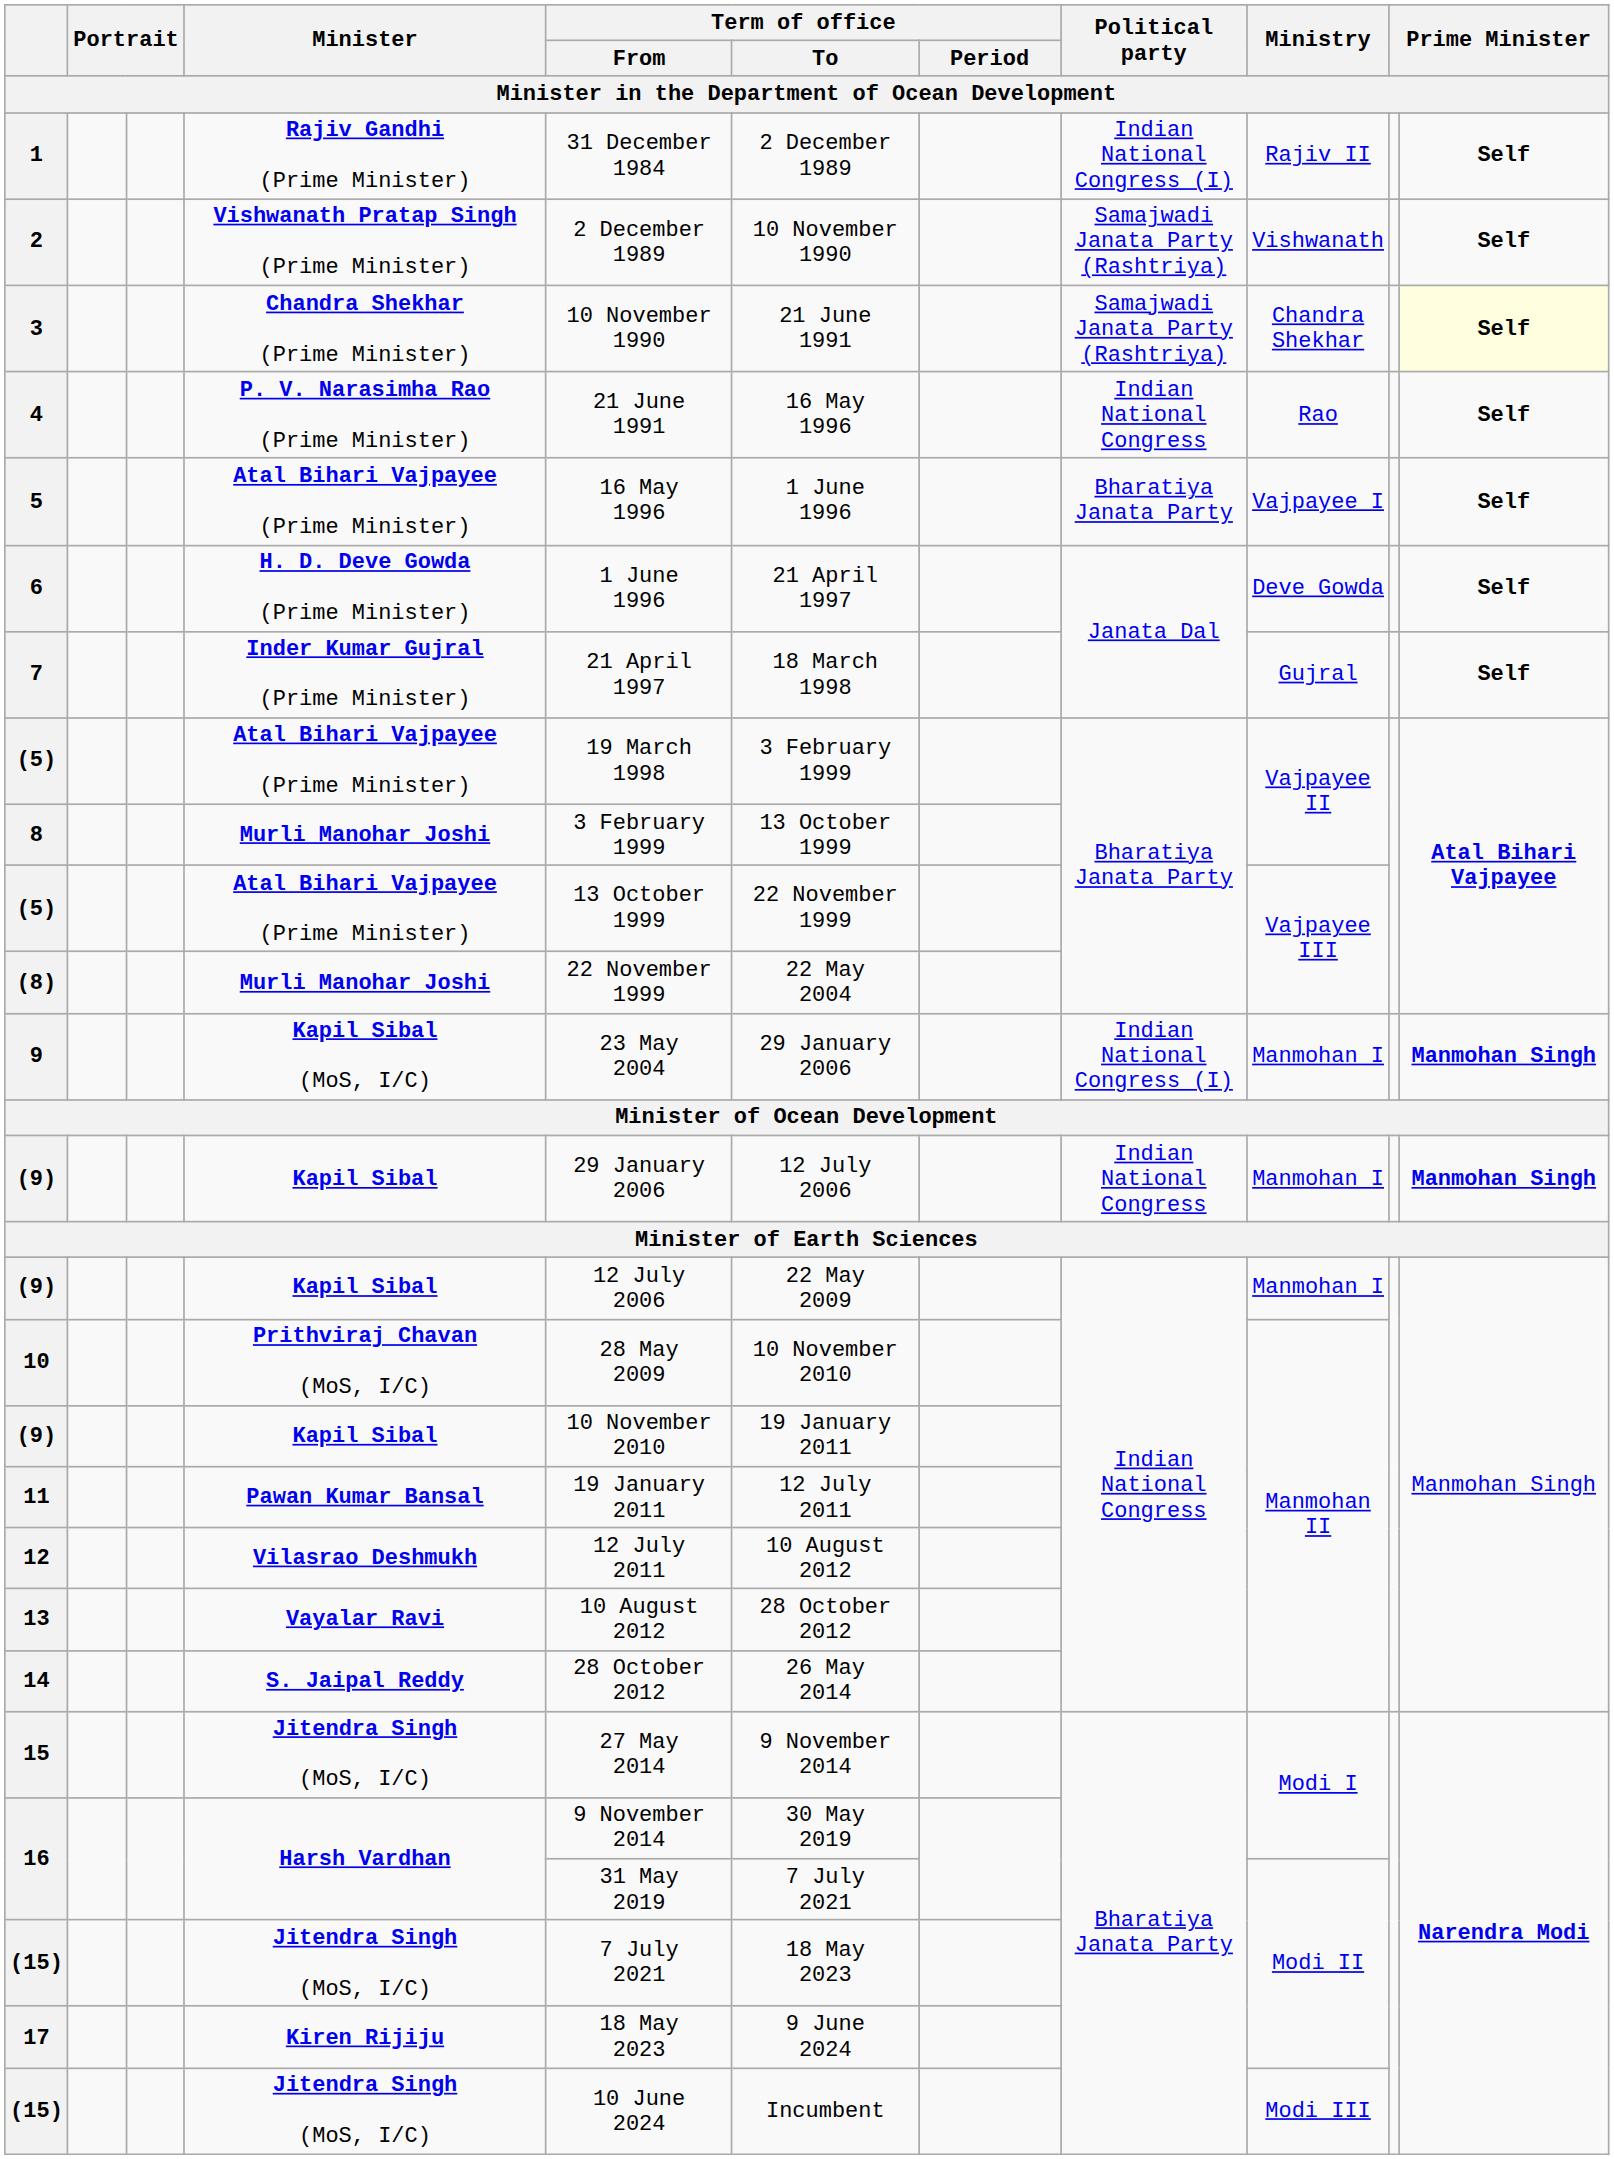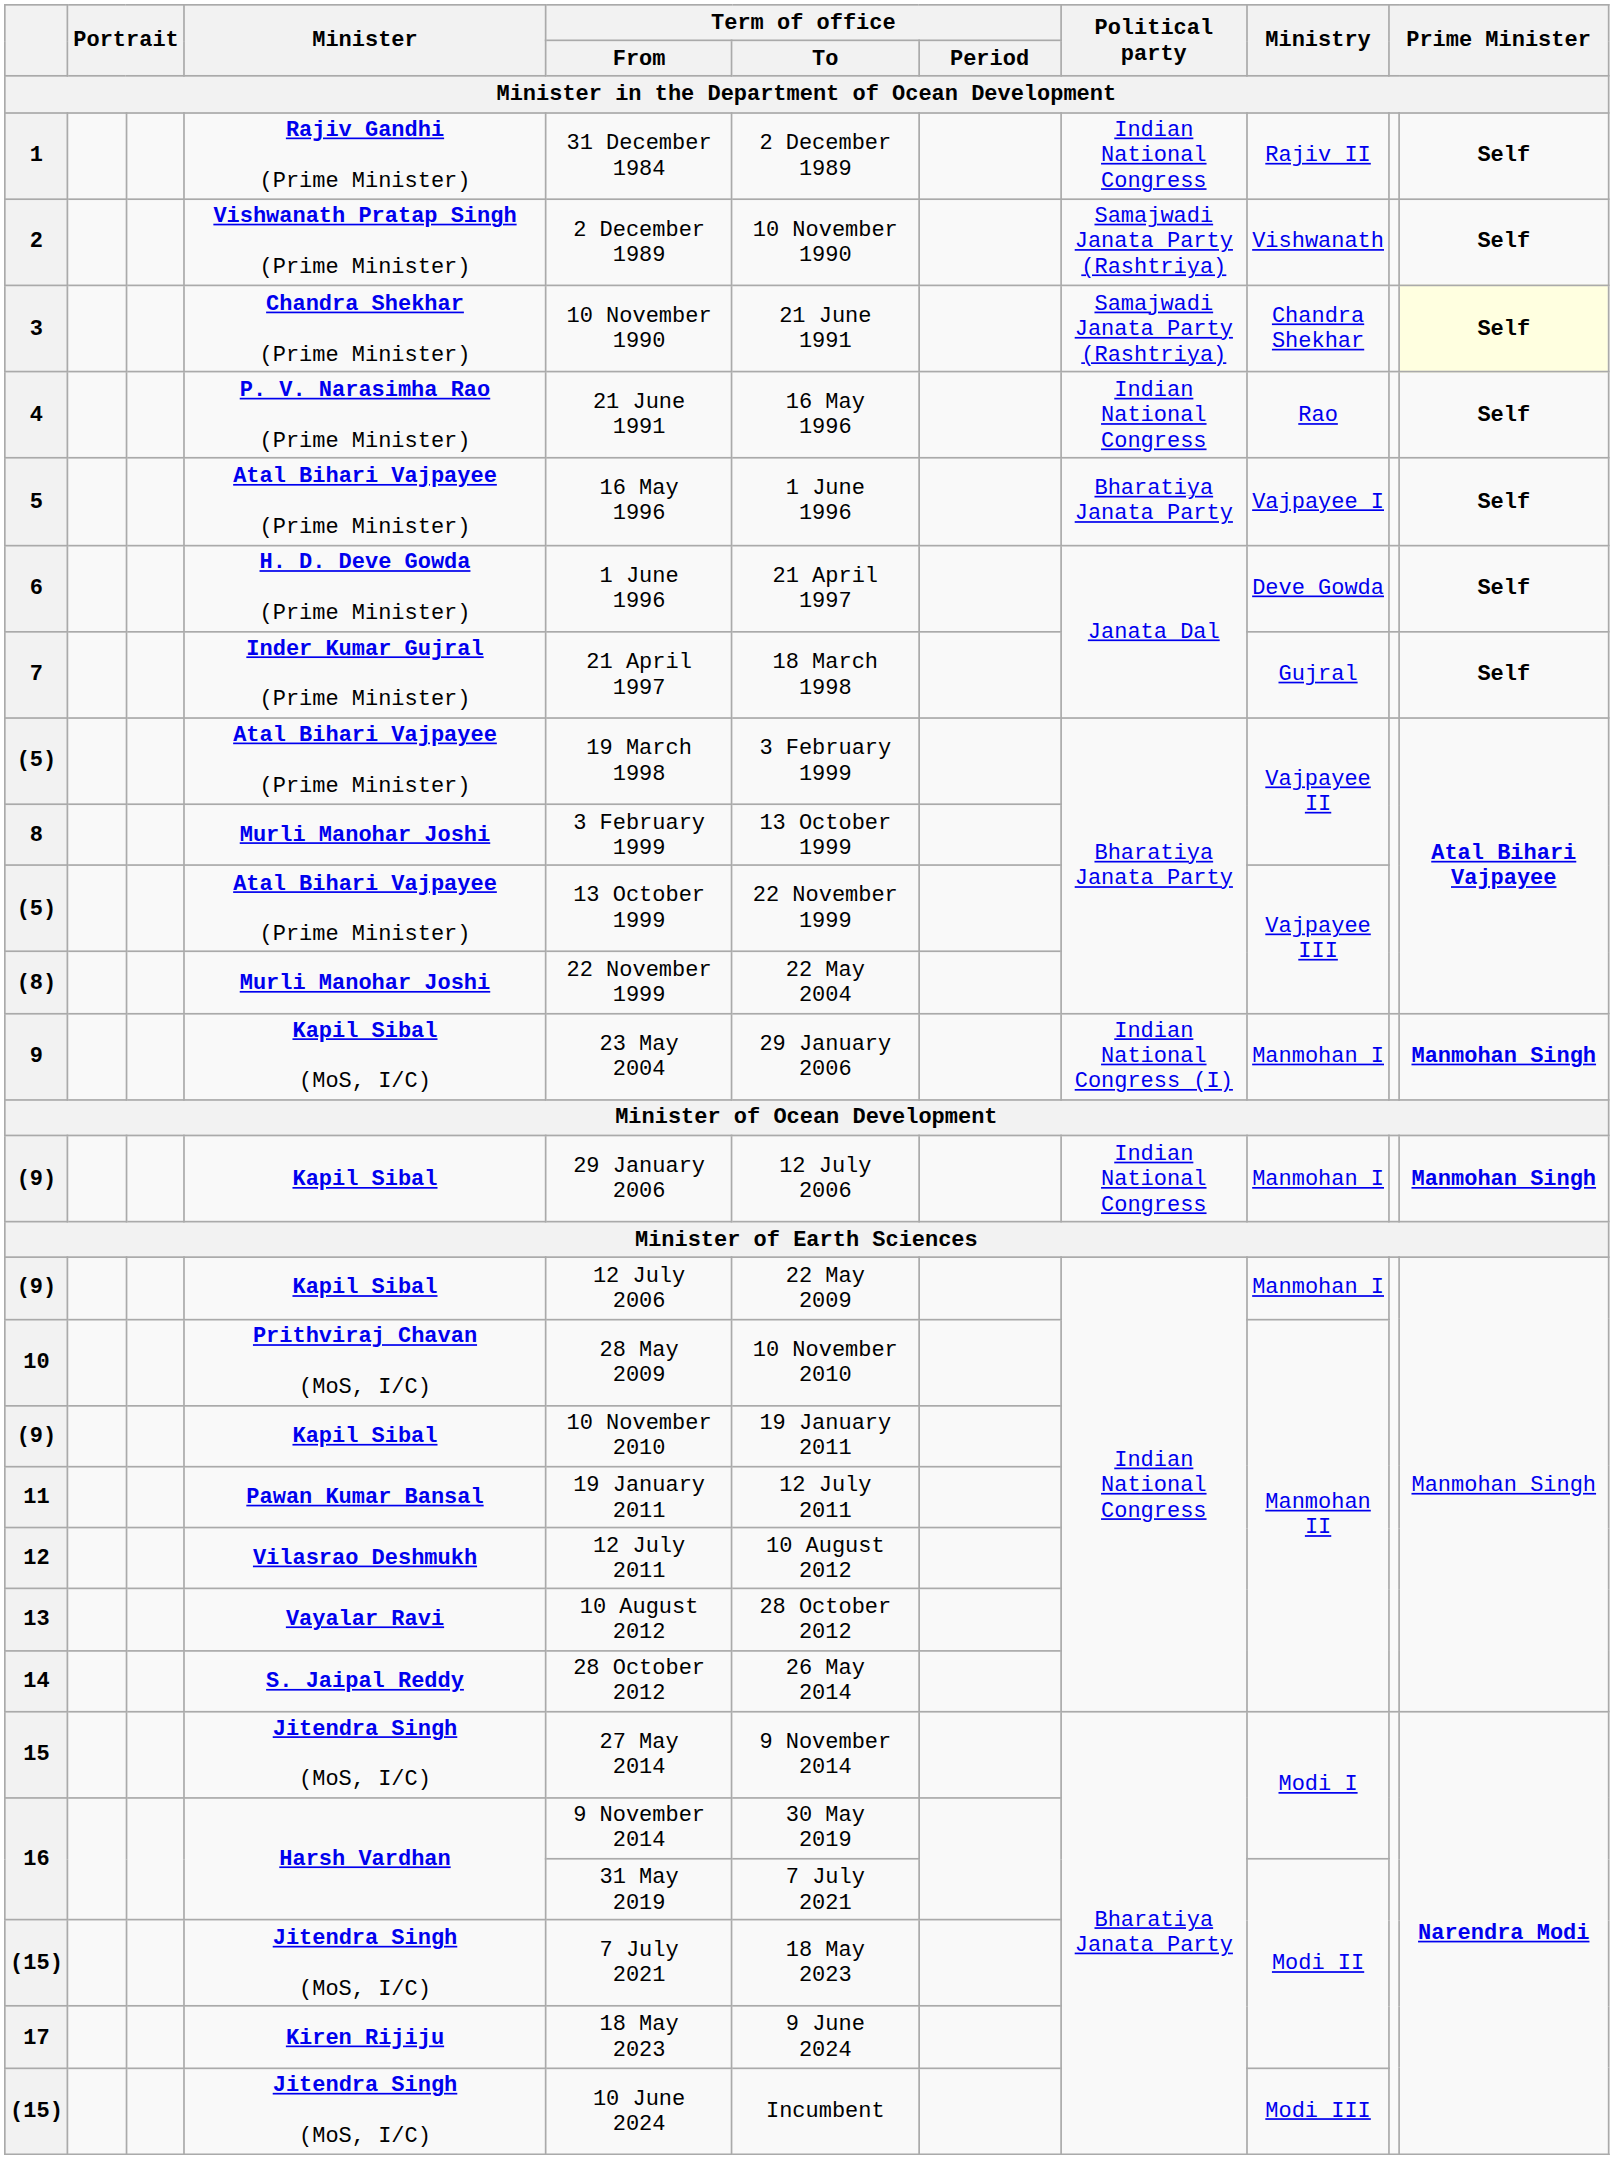(1154, 156) Indian National Congress (I) -> (1154, 156) Indian National Congress
